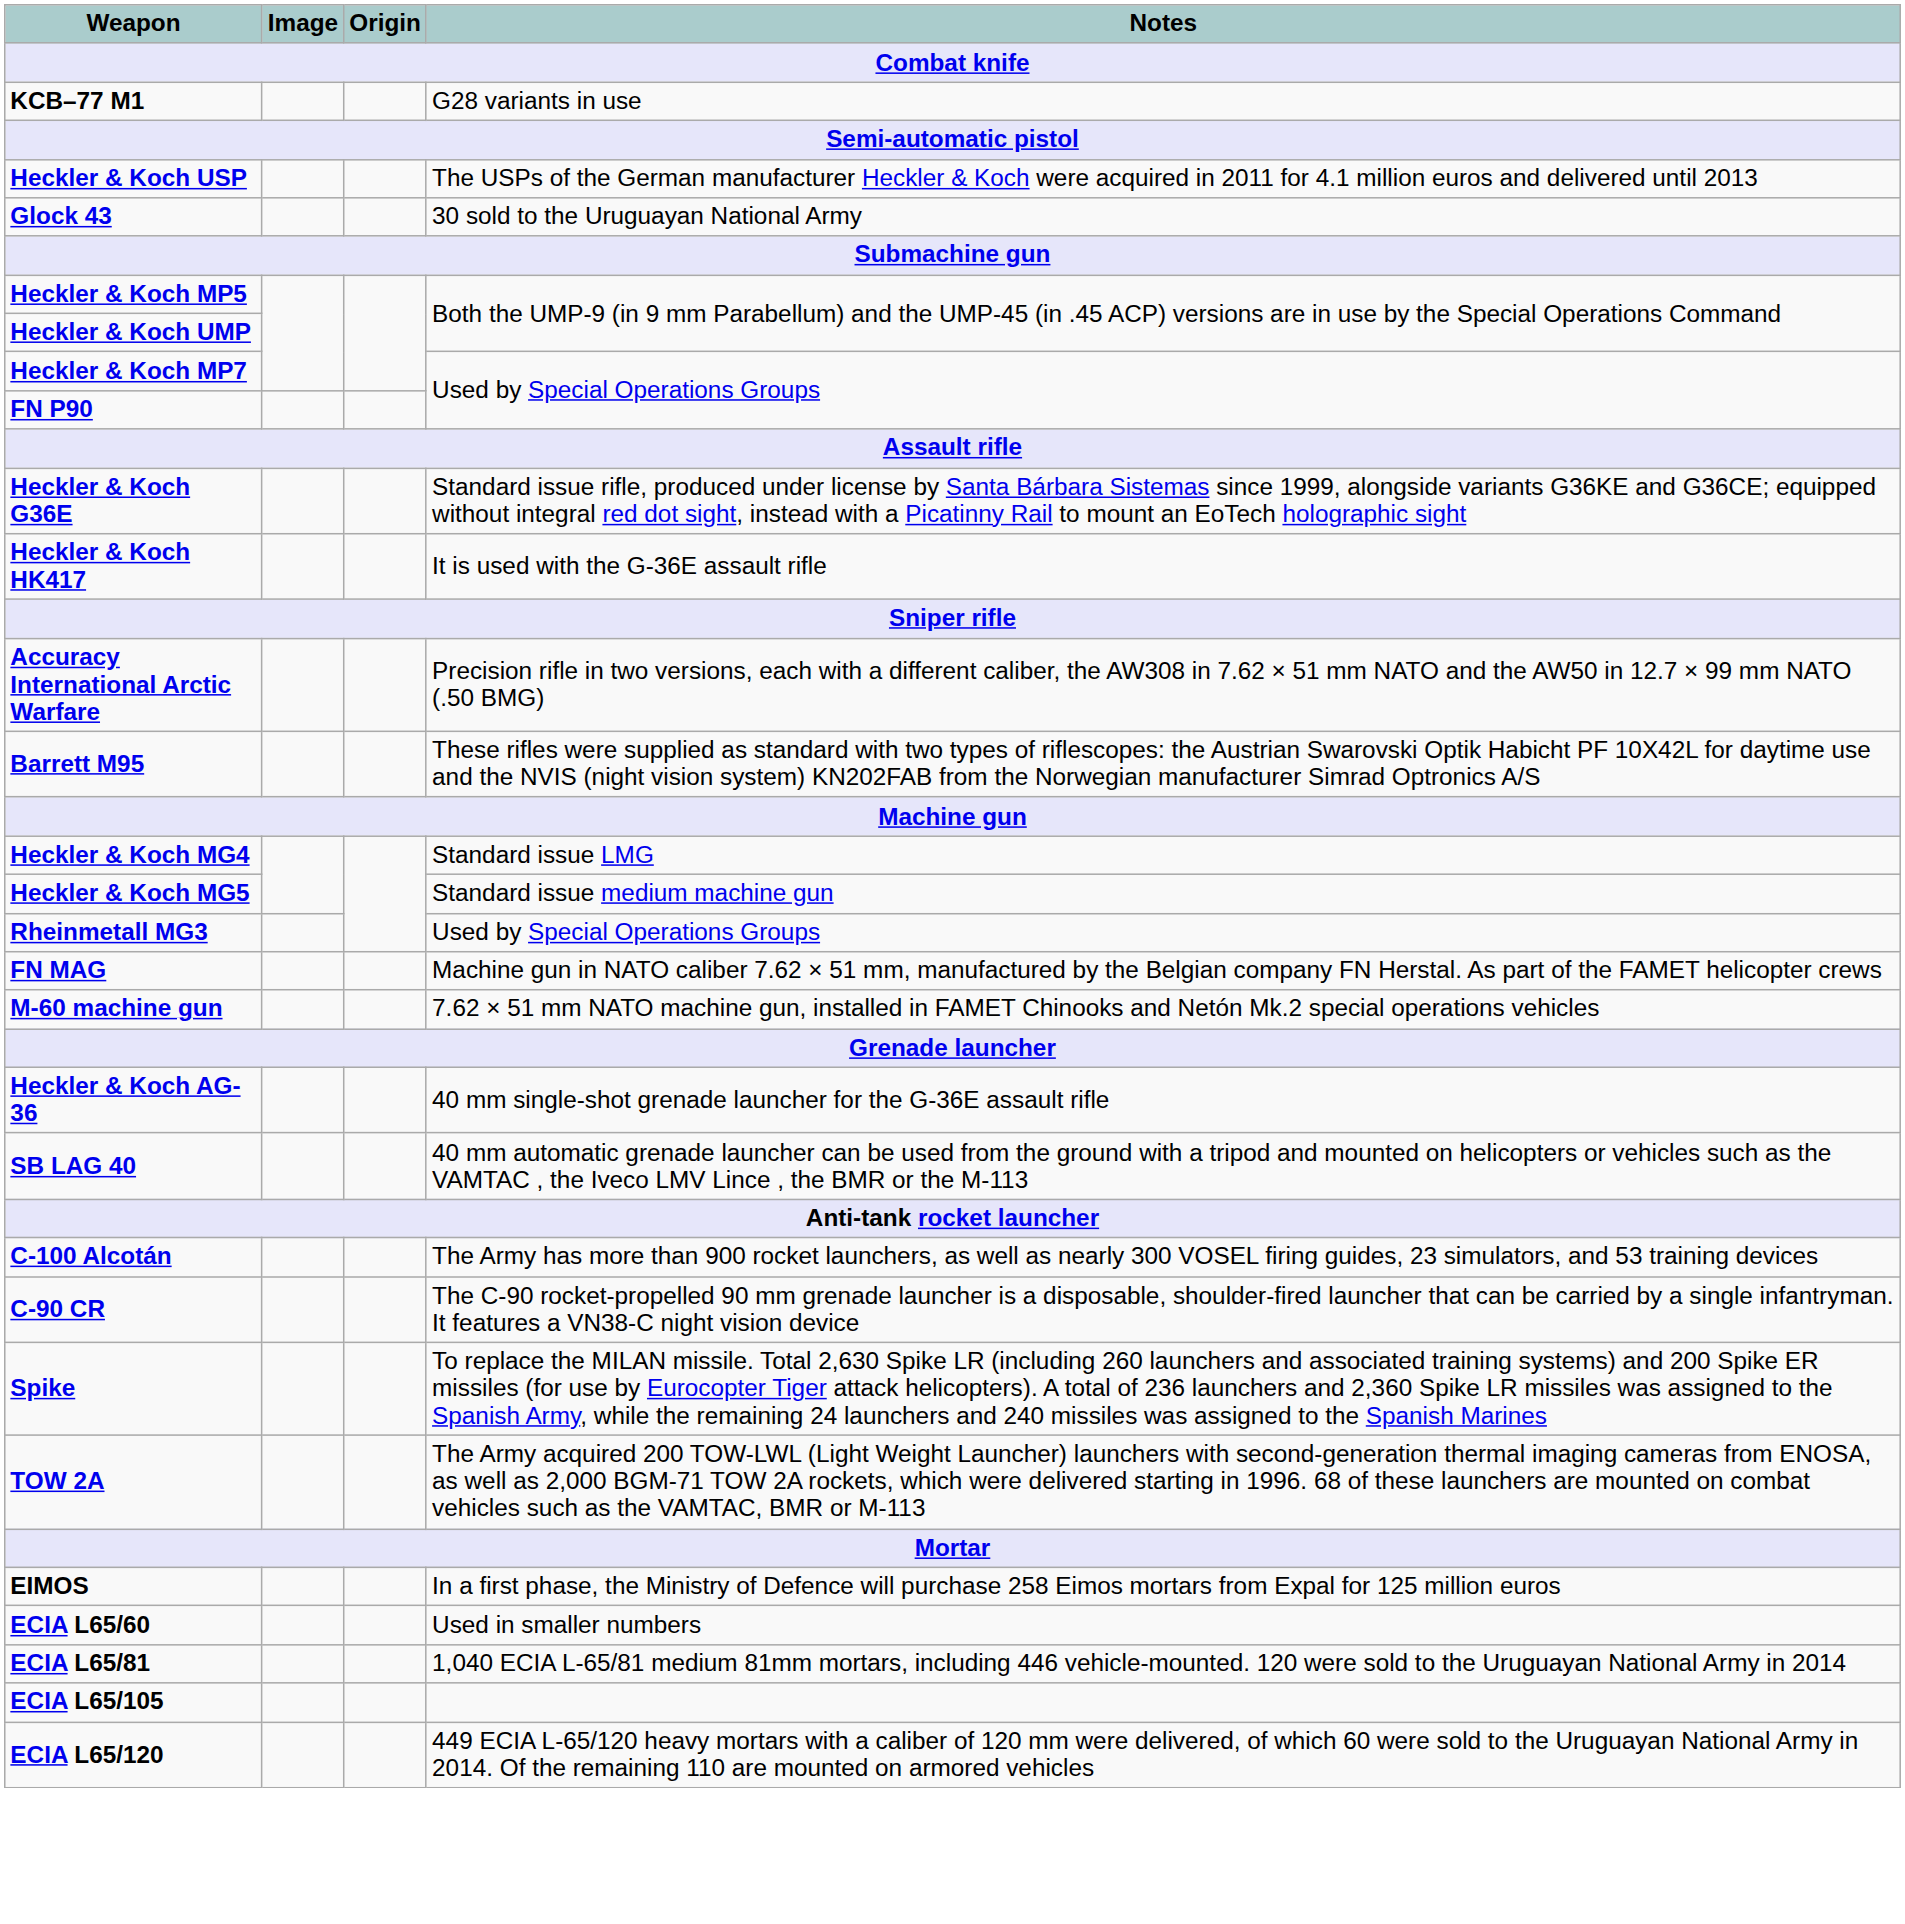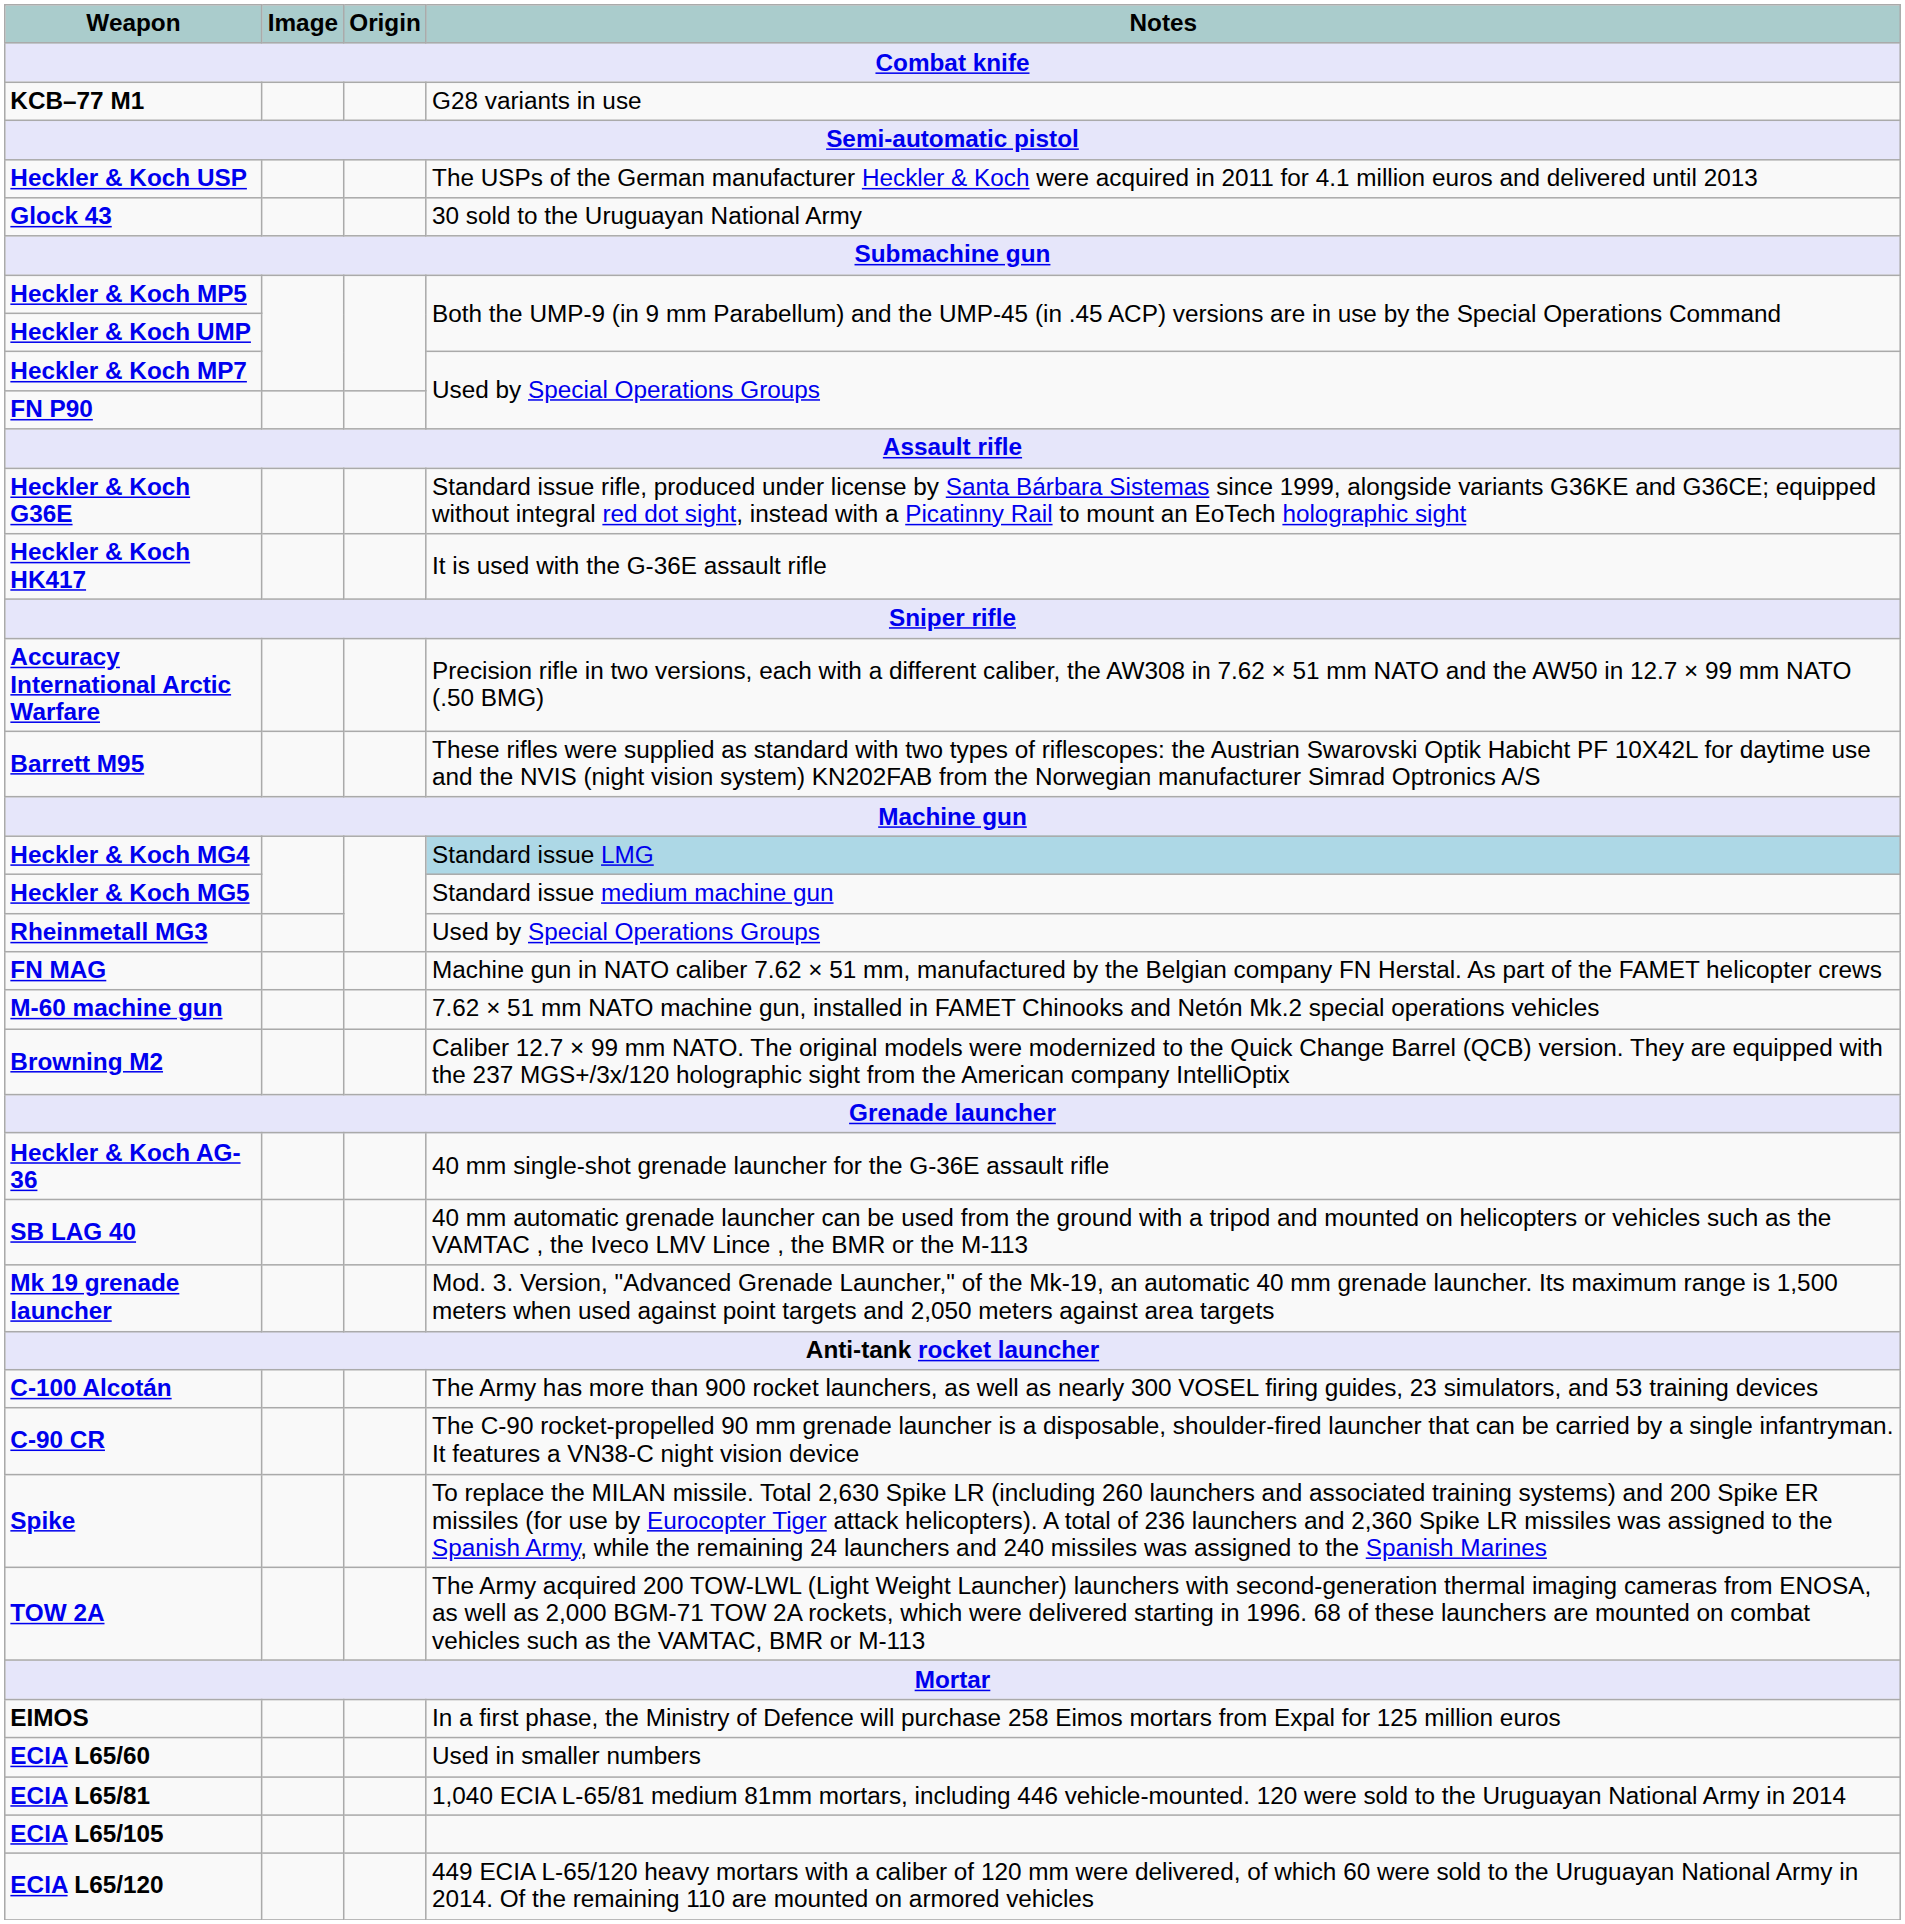(543, 854) no background -> (543, 854) lightblue background
+ row: (87, 1061)
+ row: (95, 1297)
